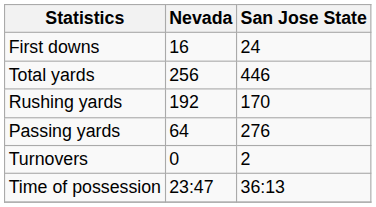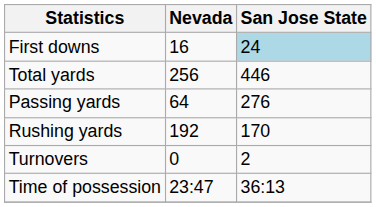(250, 46) no background -> (250, 46) lightblue background
rows swapped: (65, 103) <-> (64, 131)
